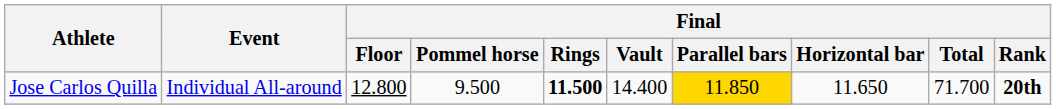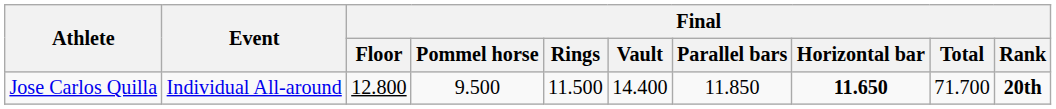(575, 88) bold -> (575, 88) normal
(732, 88) gold background -> (732, 88) no background
(860, 88) normal -> (861, 88) bold
